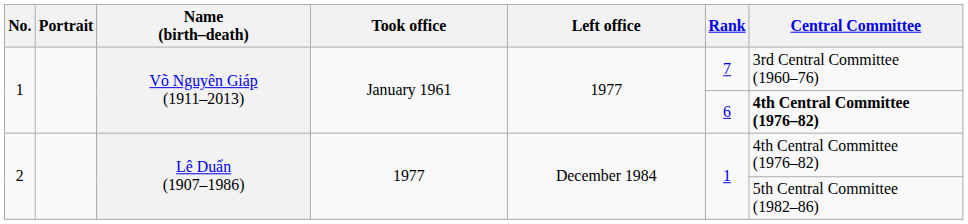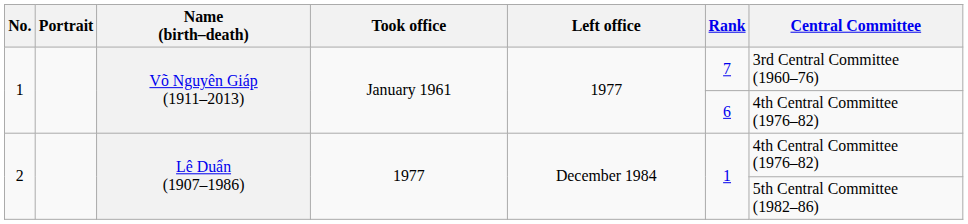(831, 111) bold -> (825, 111) normal
